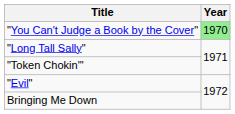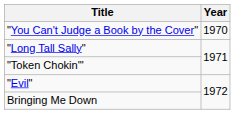(215, 30) lightgreen background -> (215, 30) no background
